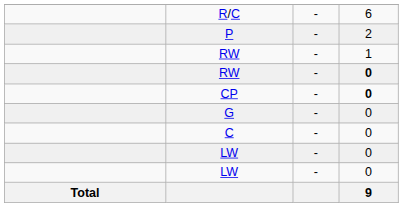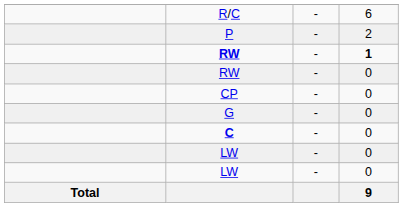(229, 53) normal -> (229, 53) bold
(368, 53) normal -> (368, 53) bold
(368, 73) bold -> (368, 73) normal
(368, 93) bold -> (368, 93) normal
(229, 133) normal -> (229, 133) bold
